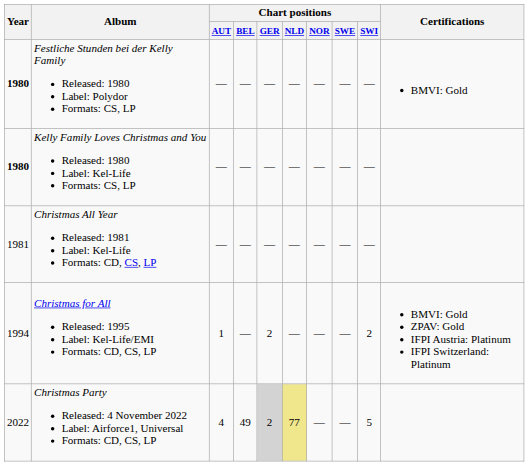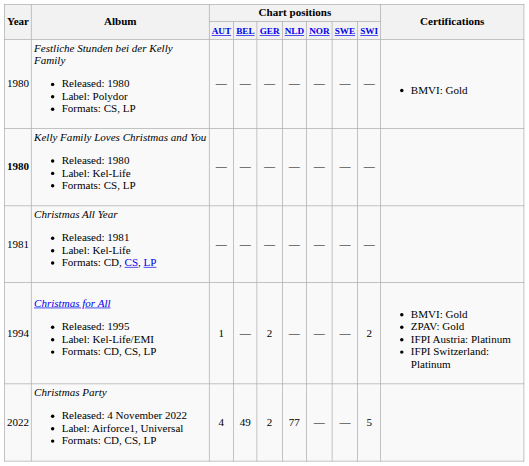(18, 84) bold -> (18, 84) normal
(270, 422) lightgrey background -> (270, 422) no background
(294, 422) khaki background -> (294, 422) no background
